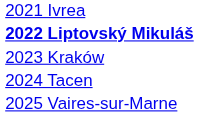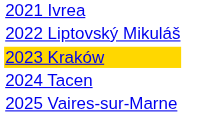(99, 34) bold -> (93, 34) normal
(55, 57) no background -> (55, 57) gold background
